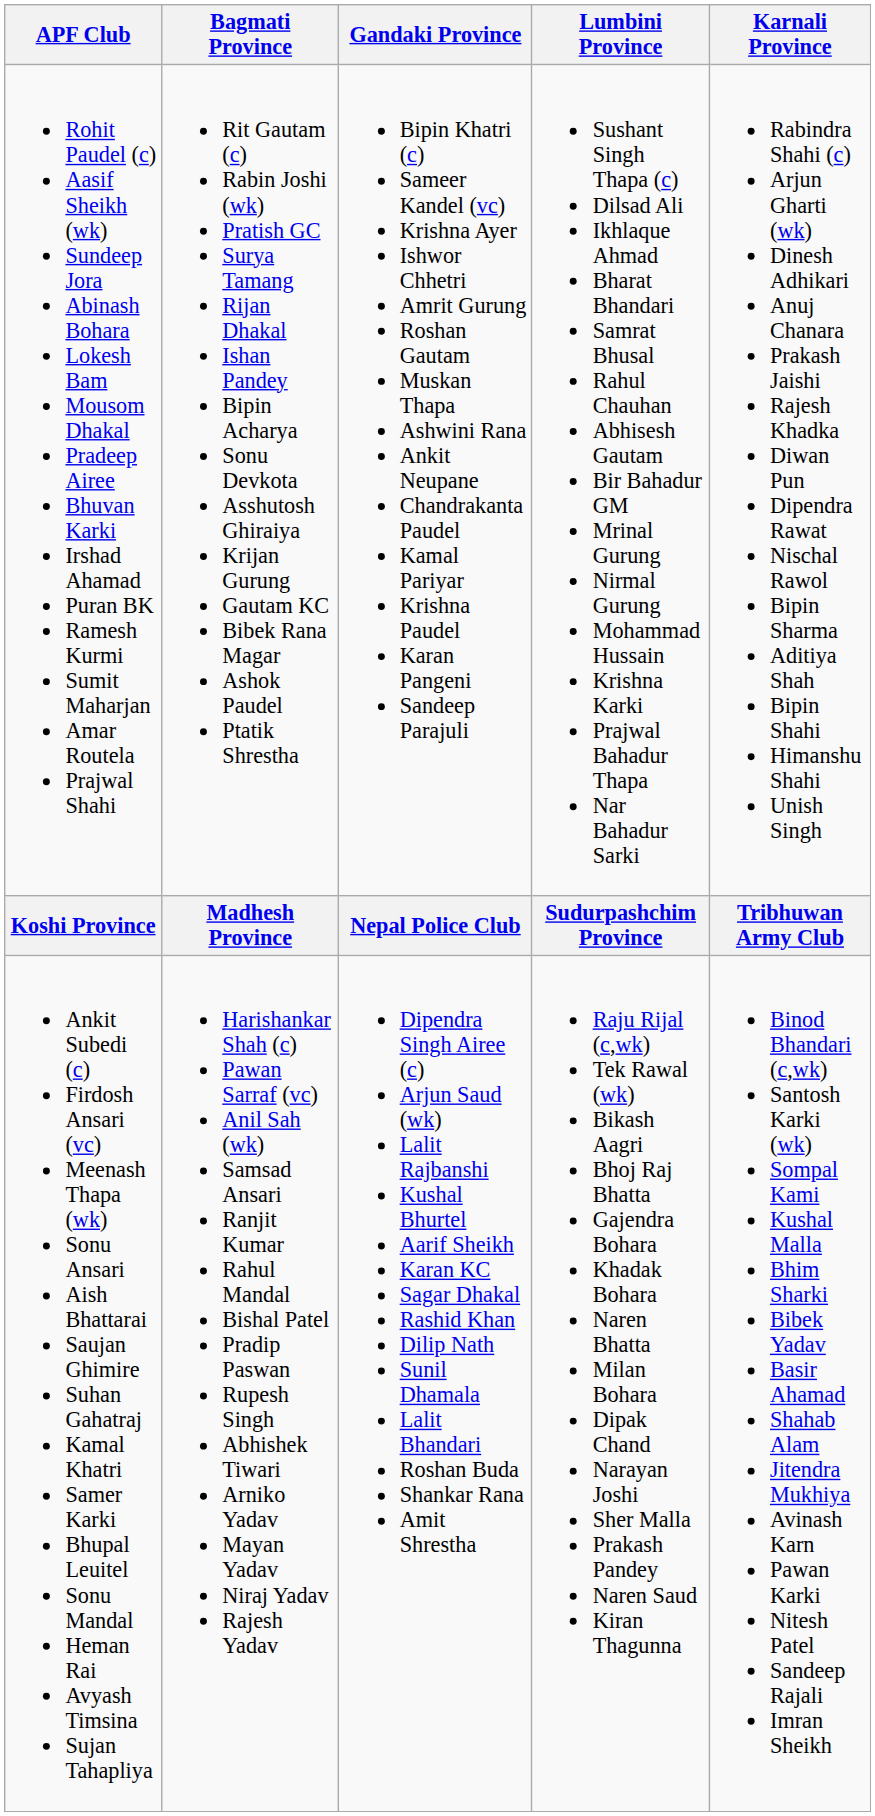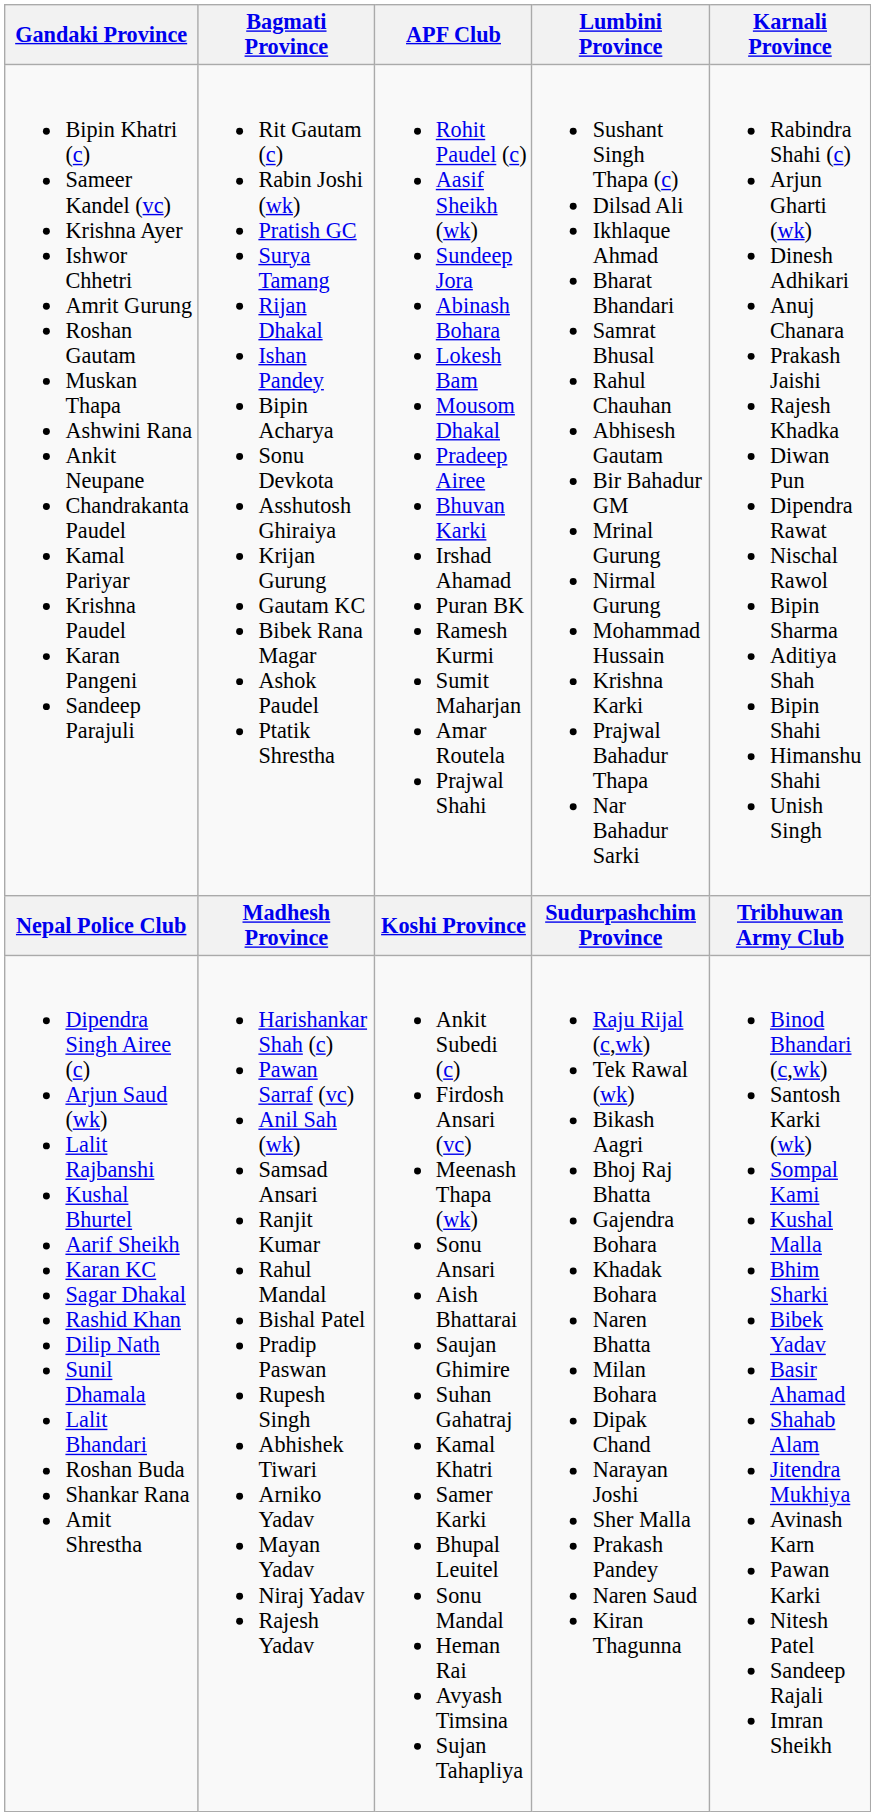columns swapped: (83, 34) <-> (435, 34)
